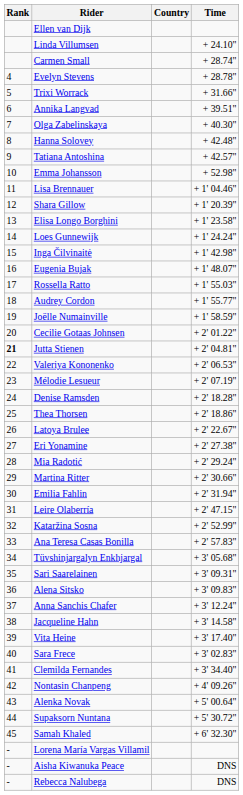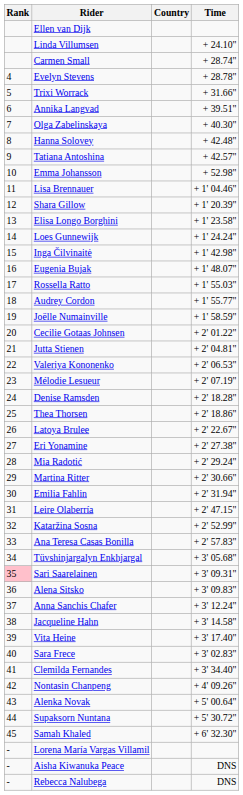(11, 349) bold -> (11, 349) normal
(11, 574) no background -> (11, 574) pink background
